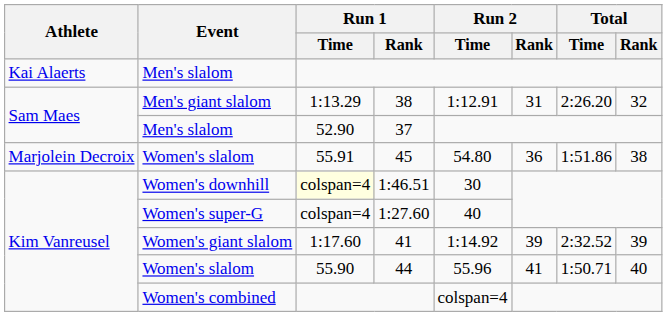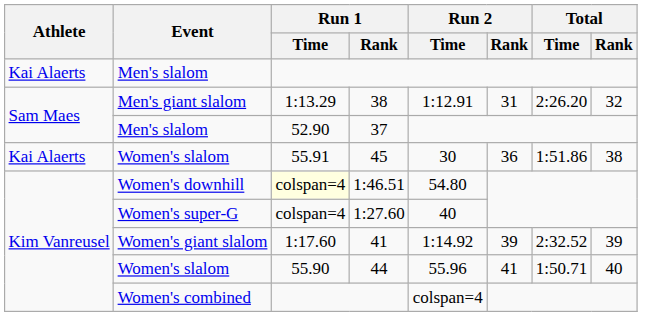(72, 157) Marjolein Decroix -> (47, 157) Kai Alaerts
(472, 157) 54.80 -> (448, 157) 30
(472, 185) 30 -> (448, 185) 54.80
